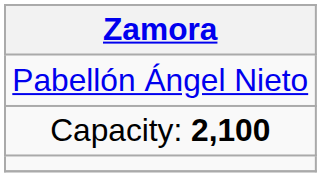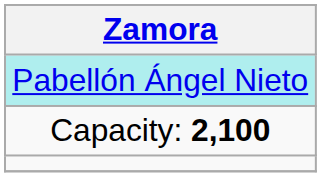(160, 79) no background -> (160, 79) paleturquoise background
